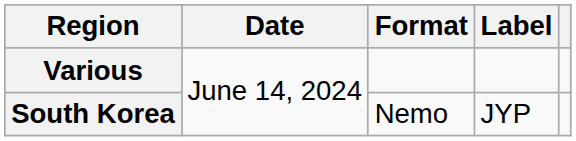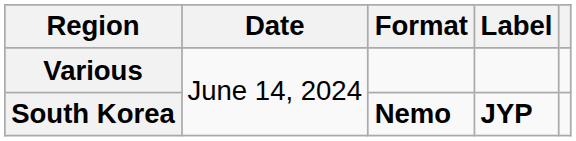(411, 113) normal -> (413, 113) bold
(506, 113) normal -> (507, 113) bold
